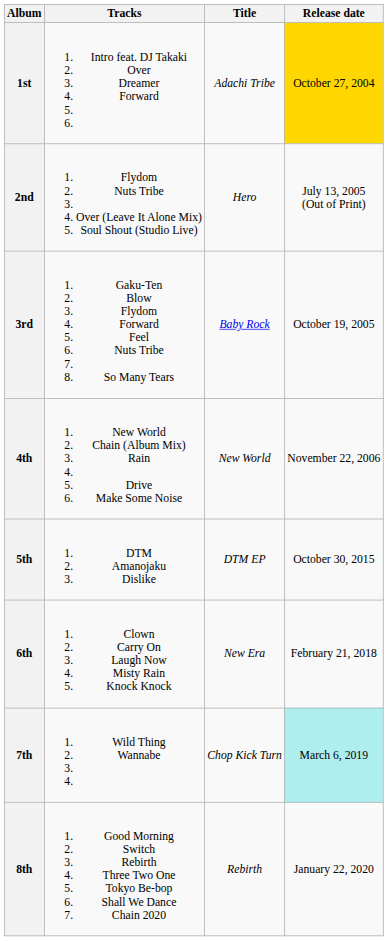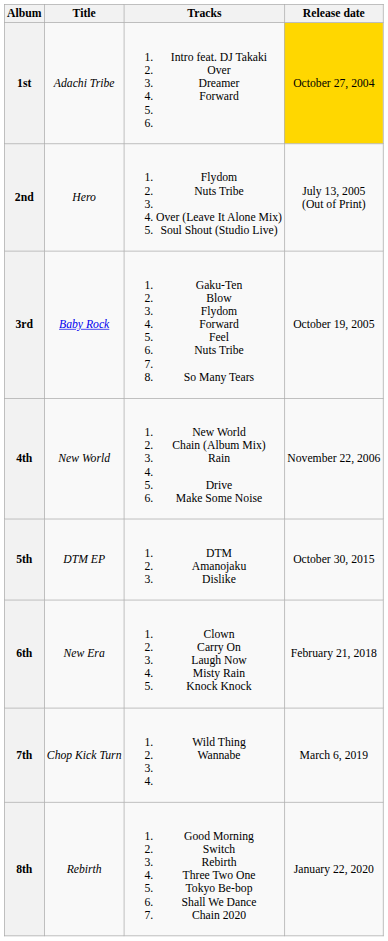columns swapped: (245, 13) <-> (124, 13)
(334, 755) paleturquoise background -> (334, 755) no background
